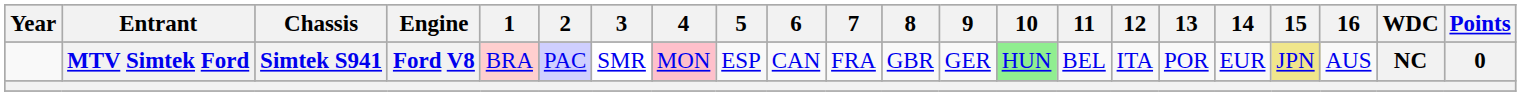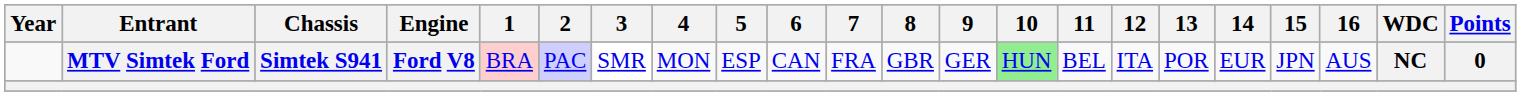(684, 60) pink background -> (684, 60) no background
(1295, 60) khaki background -> (1295, 60) no background
